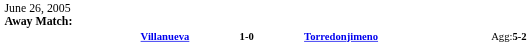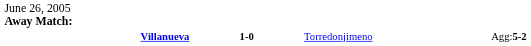(341, 36) bold -> (338, 36) normal
